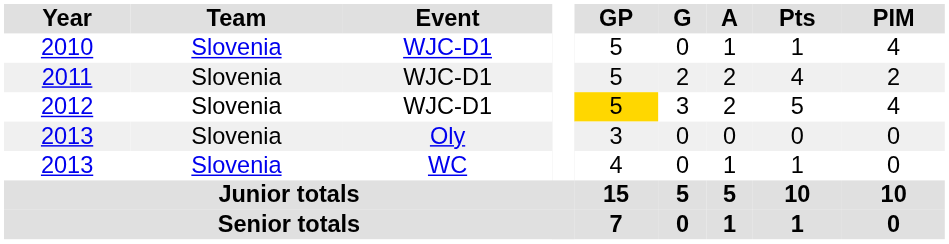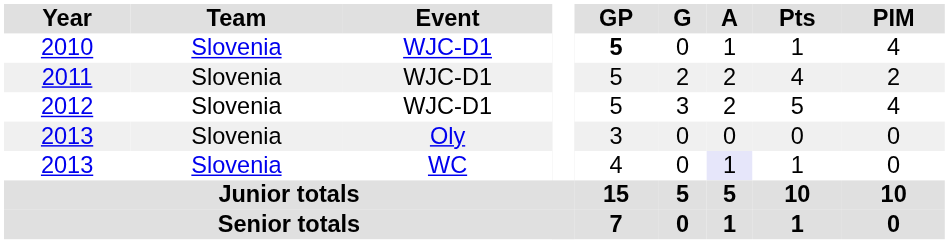(616, 47) normal -> (616, 47) bold
(616, 106) gold background -> (616, 106) no background
(729, 165) no background -> (729, 165) lavender background
